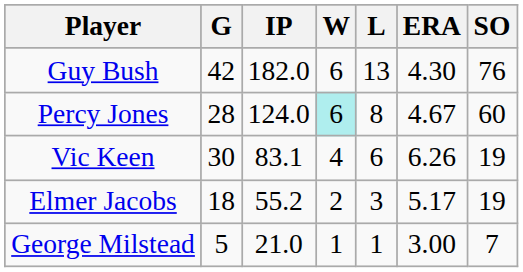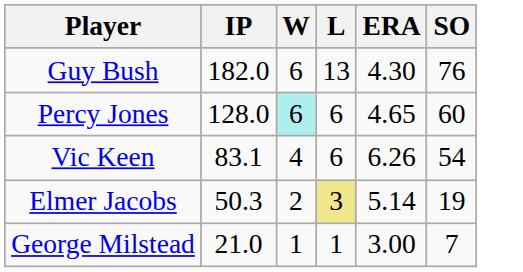- column: (221, 26)
(279, 113) 124.0 -> (239, 113) 128.0
(376, 113) 8 -> (336, 113) 6
(432, 113) 4.67 -> (392, 113) 4.65
(492, 157) 19 -> (452, 157) 54
(279, 200) 55.2 -> (239, 200) 50.3
(376, 200) no background -> (336, 200) khaki background
(432, 200) 5.17 -> (392, 200) 5.14
